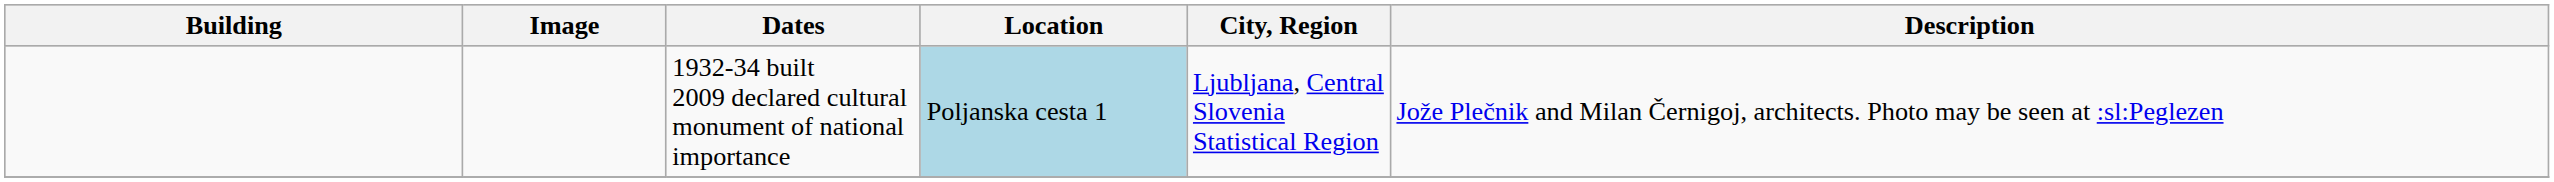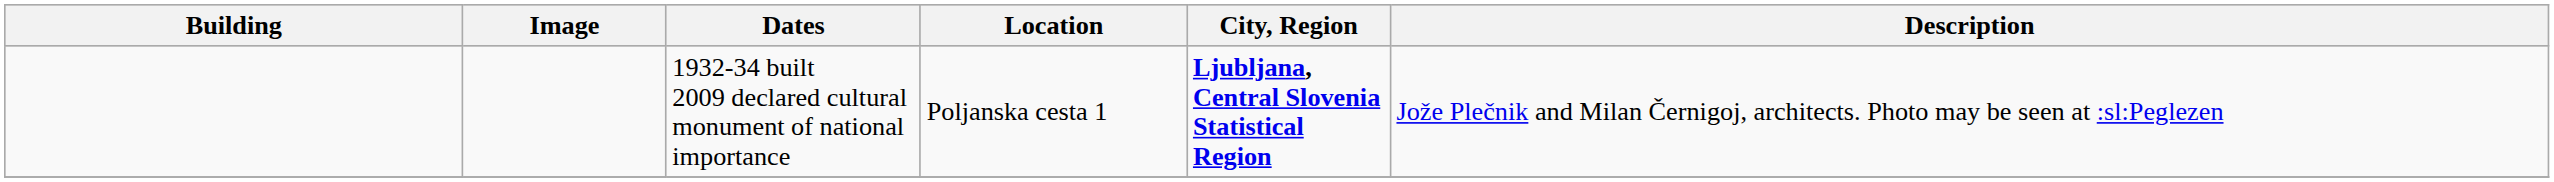(1017, 111) lightblue background -> (1017, 111) no background
(1288, 111) normal -> (1287, 111) bold
